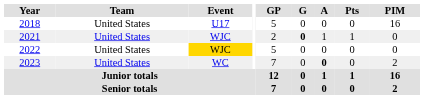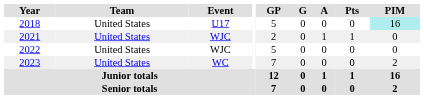(395, 23) no background -> (395, 23) paleturquoise background
(303, 36) bold -> (303, 36) normal
(220, 49) gold background -> (220, 49) no background
(324, 62) bold -> (324, 62) normal
